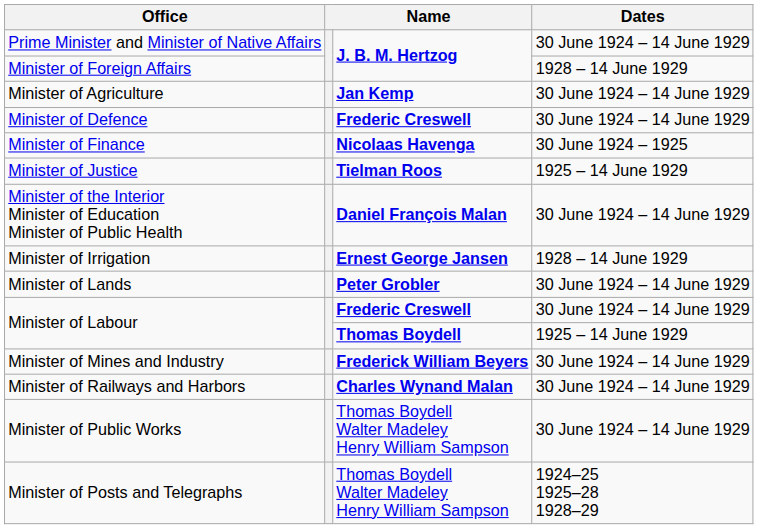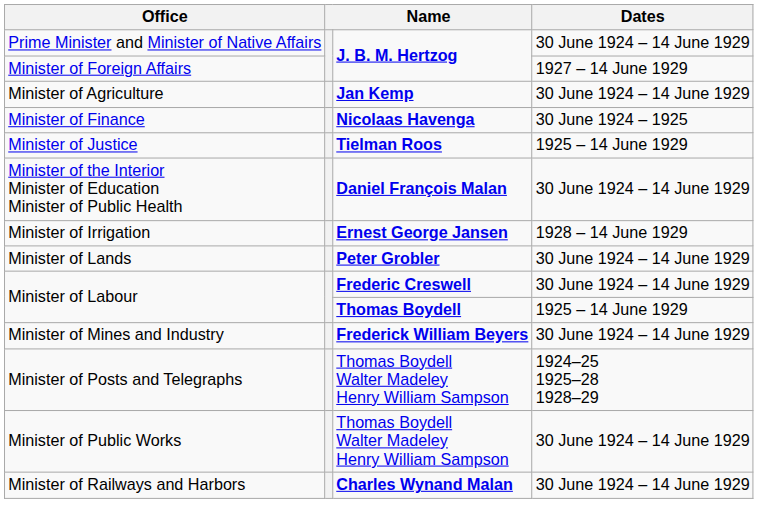(612, 68) 1928 – 14 June 1929 -> (612, 68) 1927 – 14 June 1929
- row: (78, 119)
rows swapped: (127, 386) <-> (125, 492)
